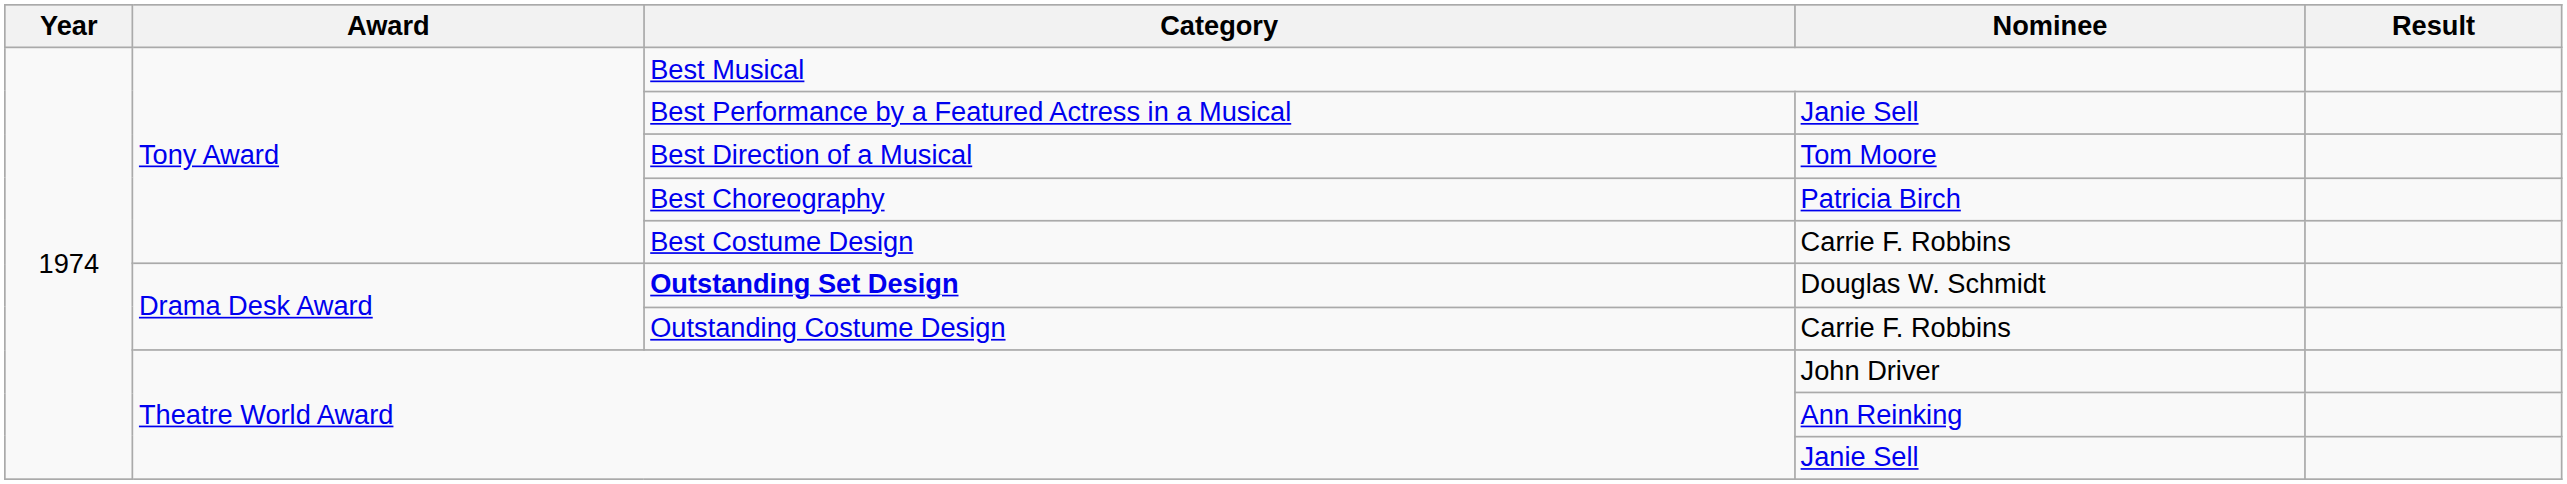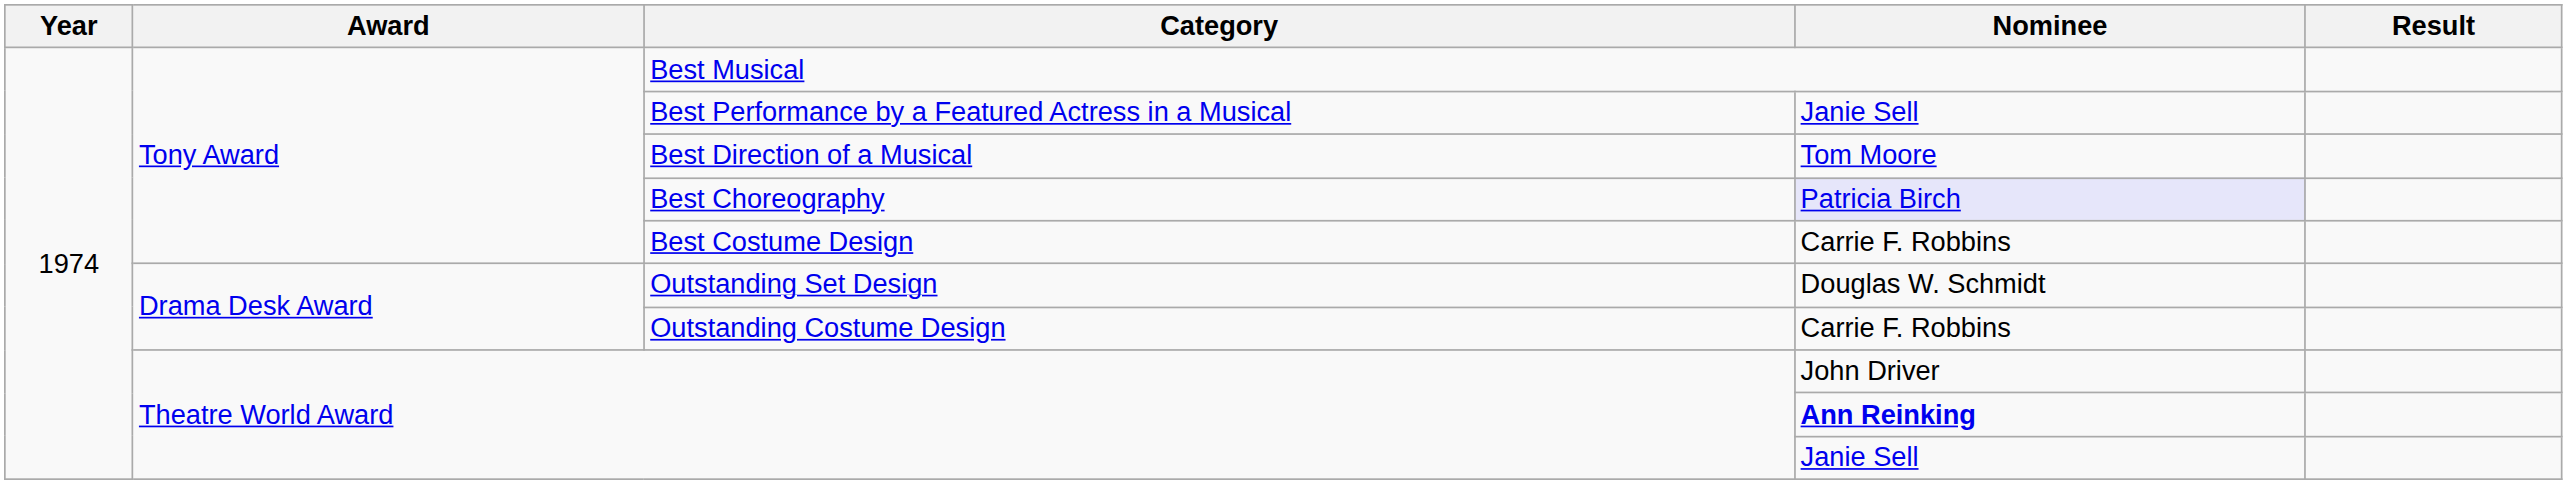(1881, 198) no background -> (1881, 198) lavender background
(804, 284) bold -> (794, 284) normal
(1882, 414) normal -> (1888, 414) bold
